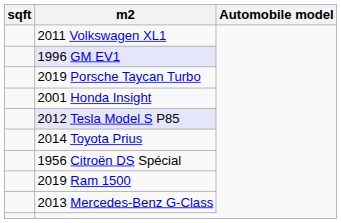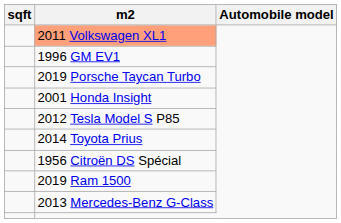(102, 35) no background -> (102, 35) lightsalmon background
(79, 56) lavender background -> (79, 56) no background
(109, 118) lavender background -> (109, 118) no background
